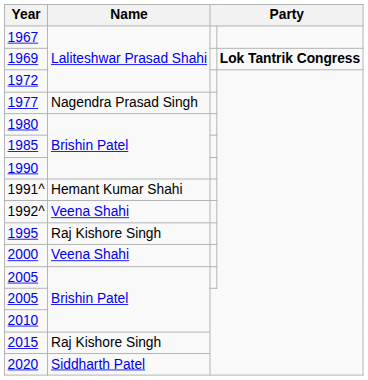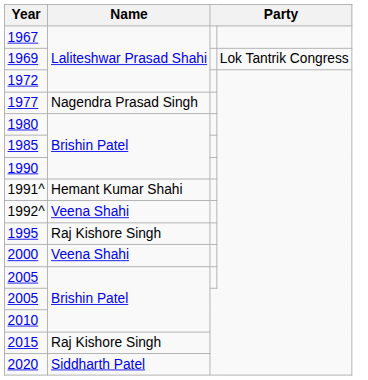(290, 59) bold -> (284, 59) normal
